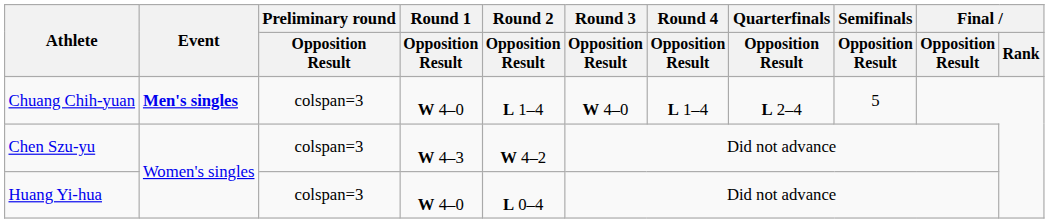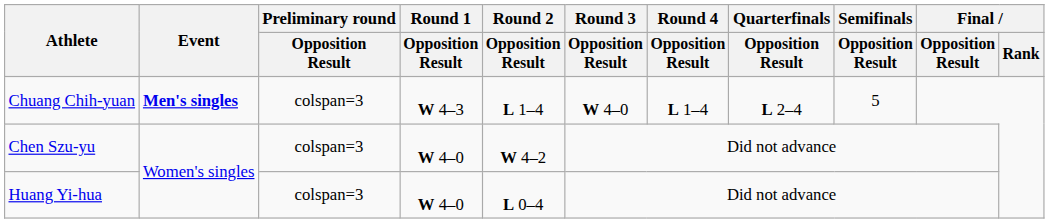(441, 110) W 4–0 -> (441, 110) W 4–3
(441, 157) W 4–3 -> (441, 157) W 4–0
